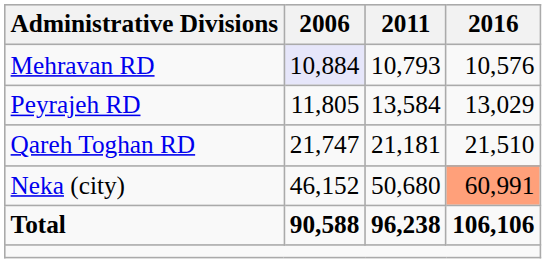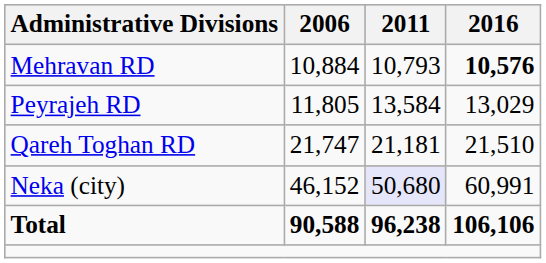(325, 64) lavender background -> (325, 64) no background
(500, 64) normal -> (500, 64) bold
(406, 184) no background -> (406, 184) lavender background
(500, 184) lightsalmon background -> (500, 184) no background
